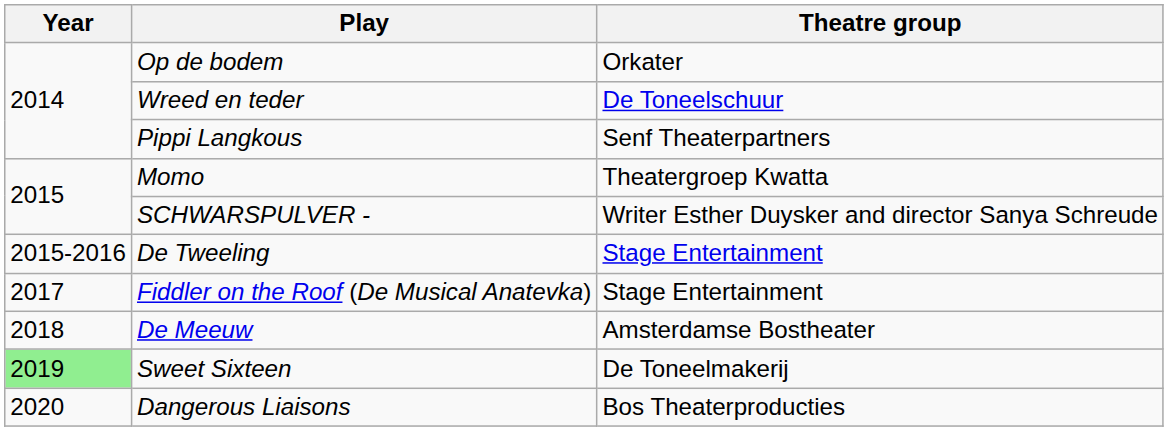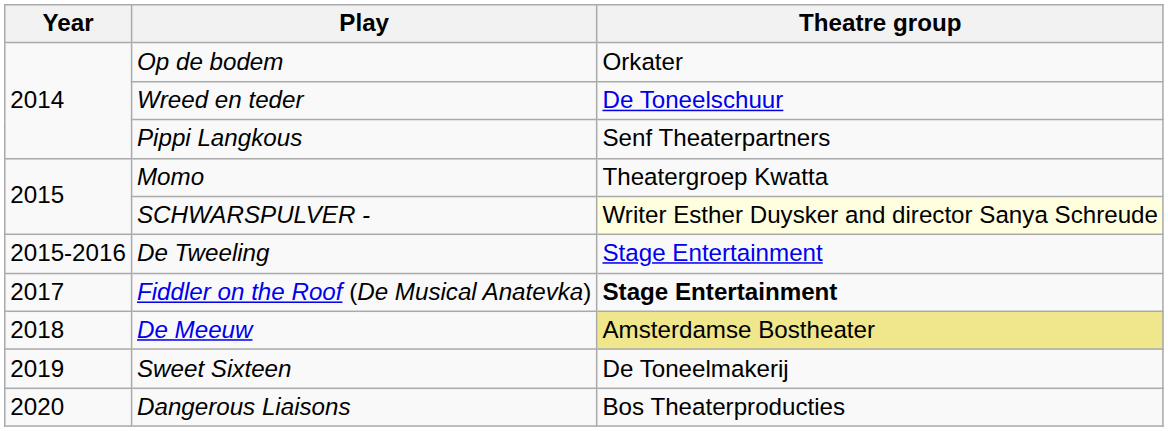(880, 215) no background -> (880, 215) lightyellow background
(713, 291) normal -> (720, 291) bold
(739, 330) no background -> (739, 330) khaki background
(37, 368) lightgreen background -> (37, 368) no background
